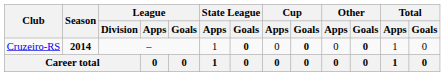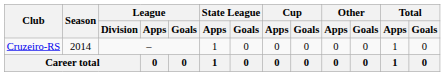(81, 46) bold -> (81, 46) normal
(246, 46) bold -> (246, 46) normal
(306, 46) bold -> (306, 46) normal
(365, 46) bold -> (365, 46) normal
